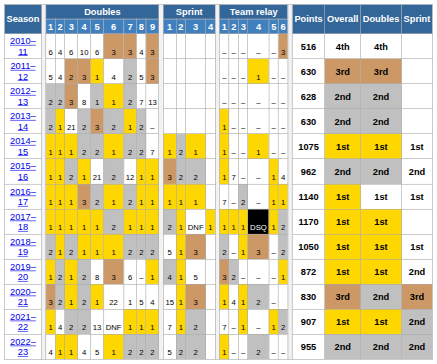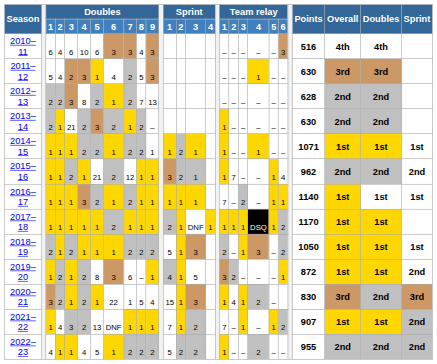(97, 103) 1 -> (97, 103) 2
(152, 153) 7 -> (152, 153) 1
(309, 147) 1075 -> (309, 147) 1071
(196, 178) 2 -> (196, 178) 1
(71, 328) 2 -> (71, 328) 3
